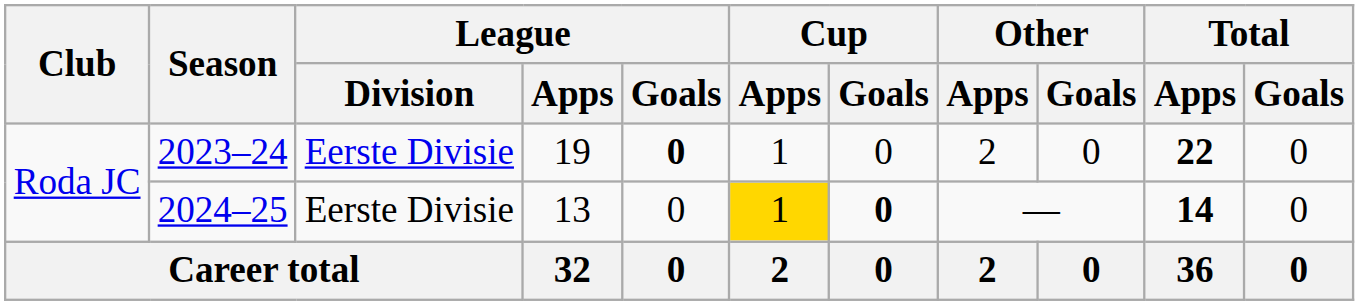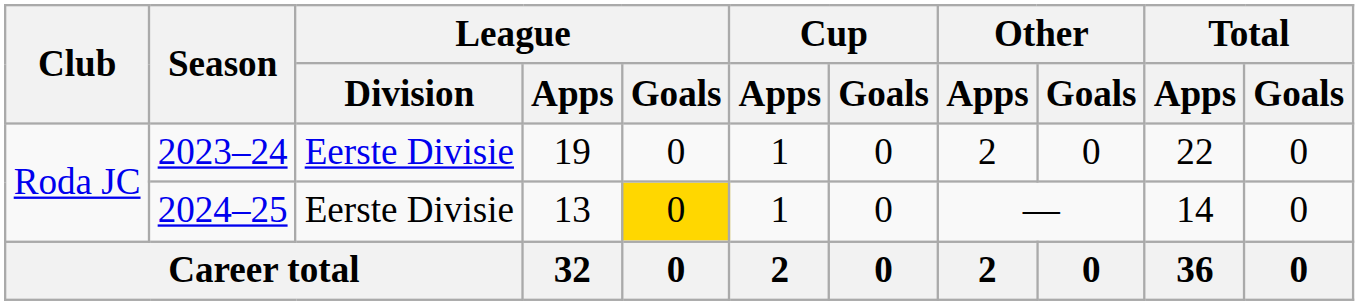(676, 151) bold -> (676, 151) normal
(1195, 151) bold -> (1195, 151) normal
(676, 210) no background -> (676, 210) gold background
(780, 210) gold background -> (780, 210) no background
(884, 210) bold -> (884, 210) normal
(1195, 210) bold -> (1195, 210) normal
